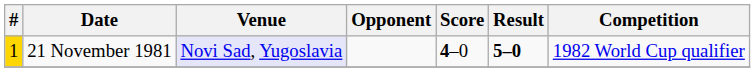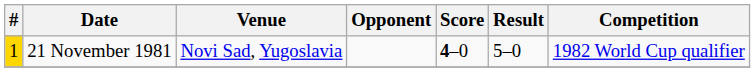(261, 51) lavender background -> (261, 51) no background
(507, 51) bold -> (507, 51) normal
